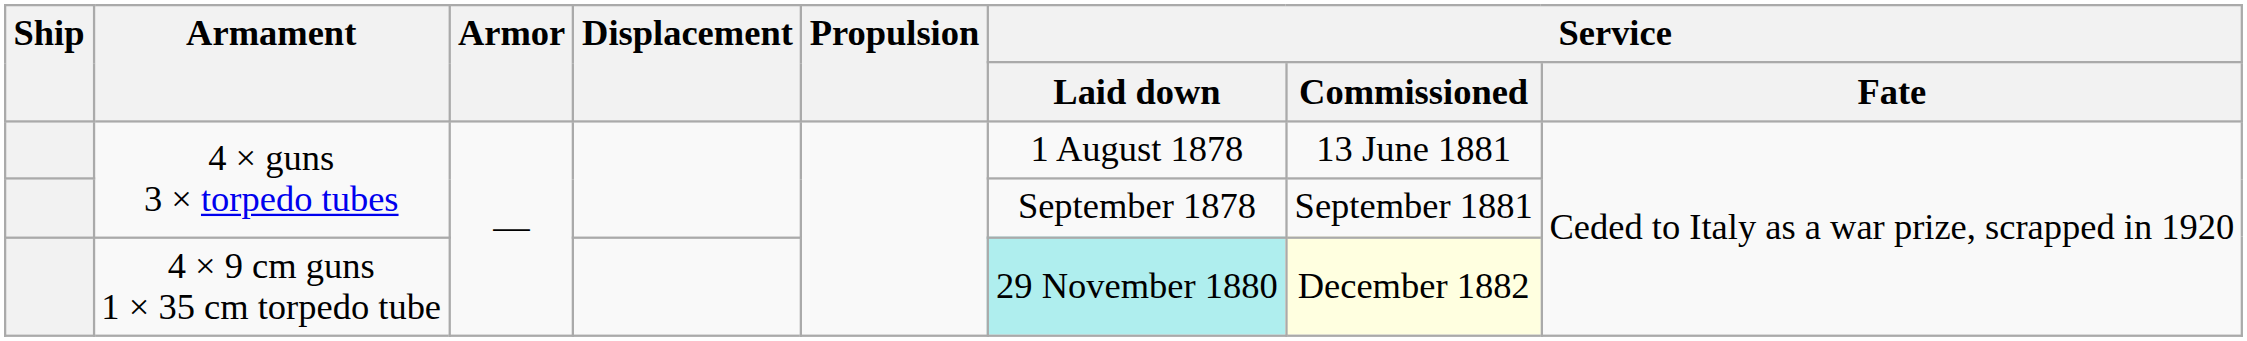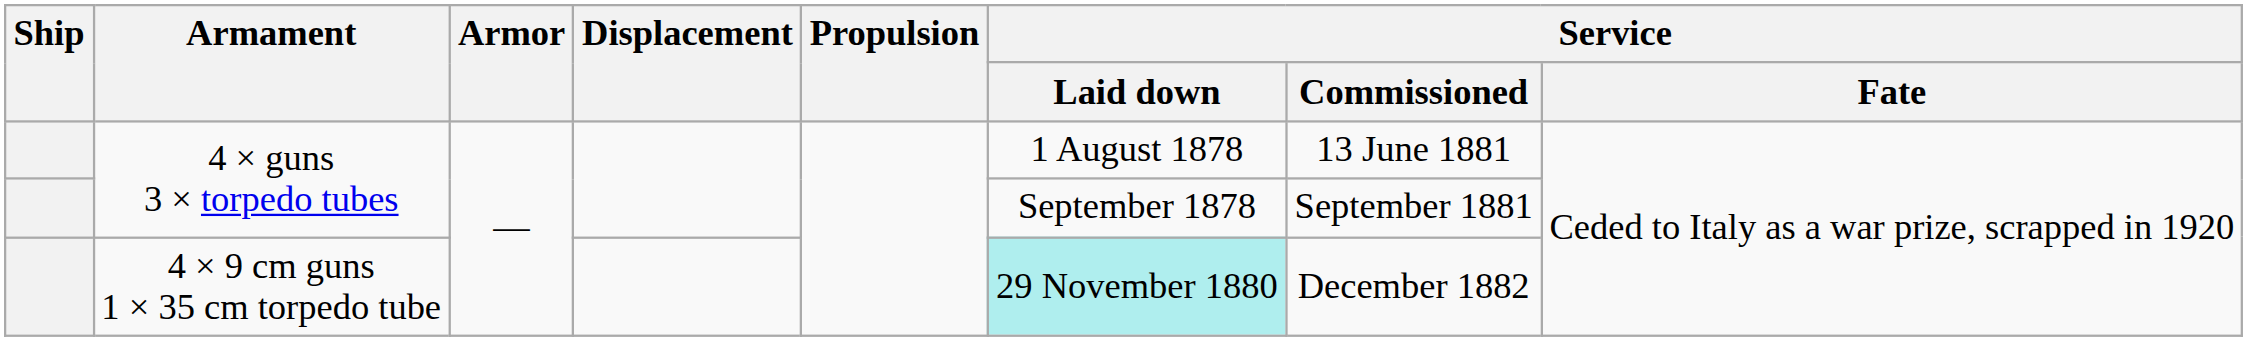(1414, 285) lightyellow background -> (1414, 285) no background
